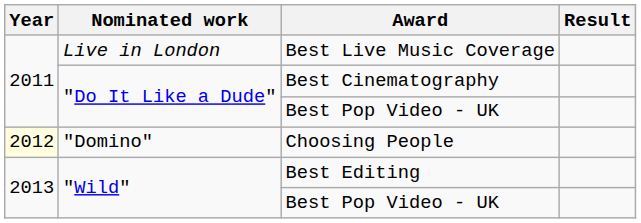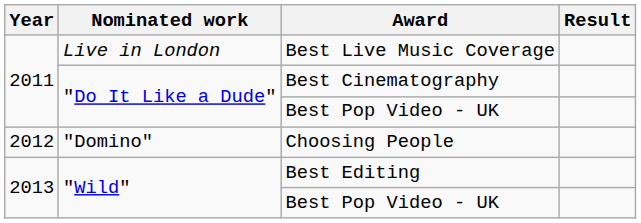(32, 142) lightyellow background -> (32, 142) no background
